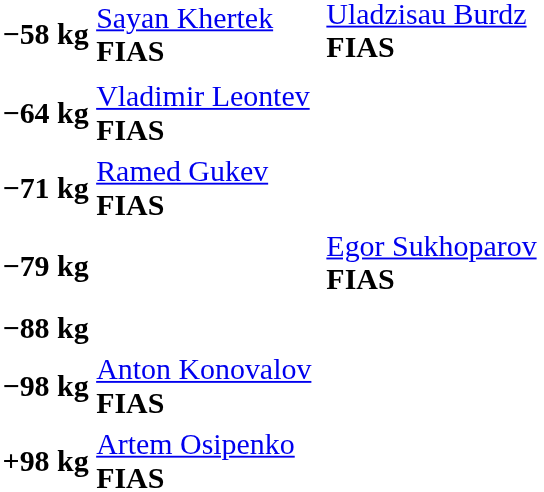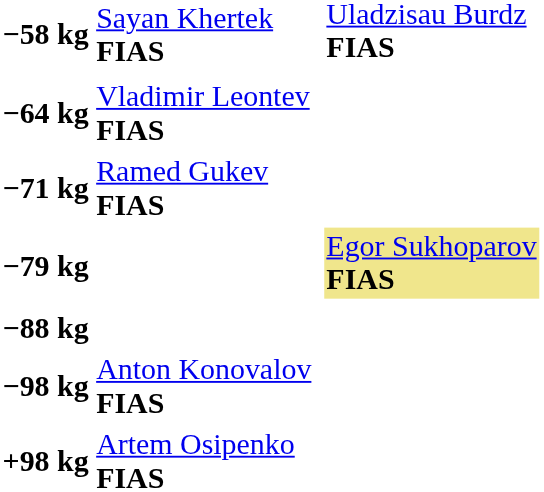(431, 262) no background -> (431, 262) khaki background
